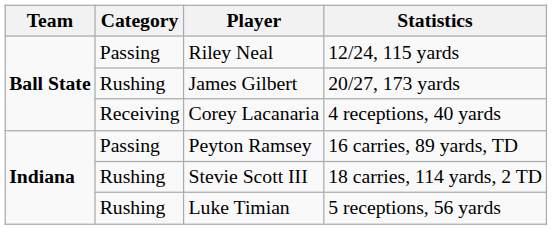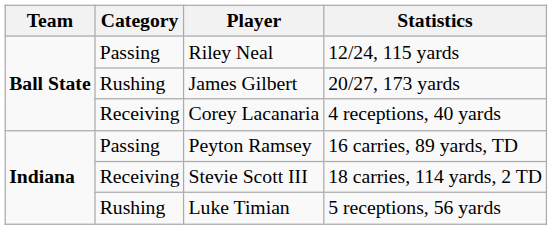(132, 176) Rushing -> (140, 176) Receiving
